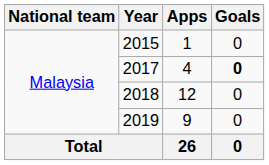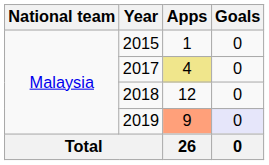(187, 69) no background -> (187, 69) khaki background
(238, 69) bold -> (238, 69) normal
(187, 120) no background -> (187, 120) lightsalmon background
(238, 120) no background -> (238, 120) lavender background
